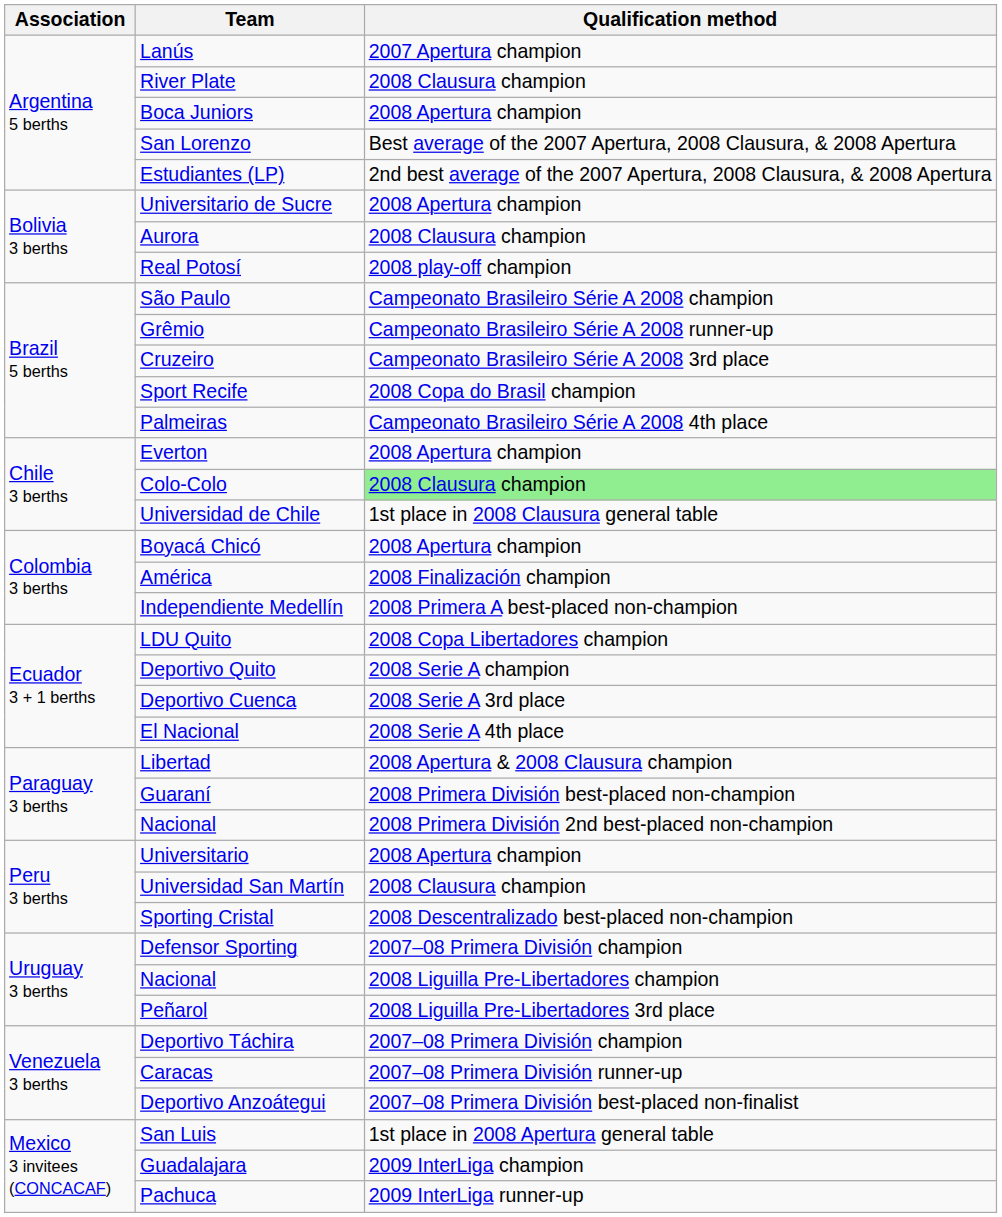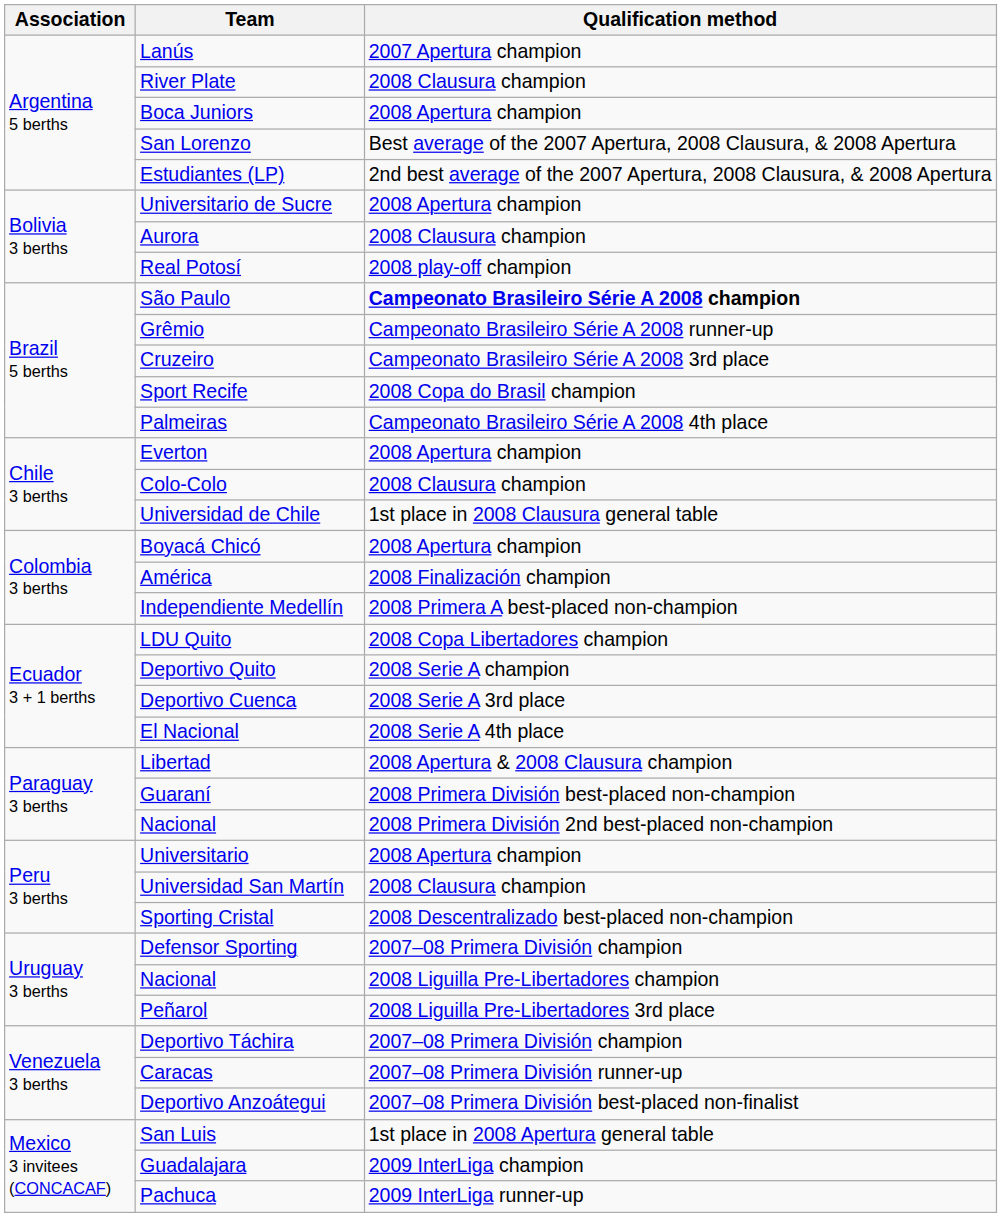(571, 298) normal -> (584, 298) bold
(477, 484) lightgreen background -> (477, 484) no background
